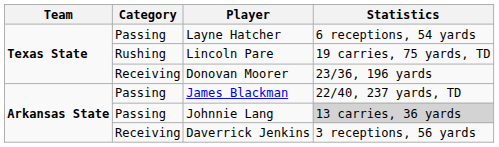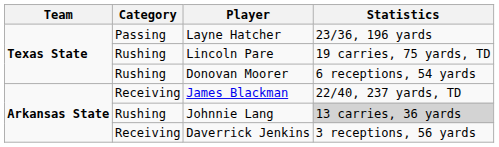(396, 34) 6 receptions, 54 yards -> (374, 34) 23/36, 196 yards
(148, 74) Receiving -> (140, 74) Rushing
(374, 74) 23/36, 196 yards -> (396, 74) 6 receptions, 54 yards
(140, 93) Passing -> (148, 93) Receiving
(140, 113) Passing -> (140, 113) Rushing
